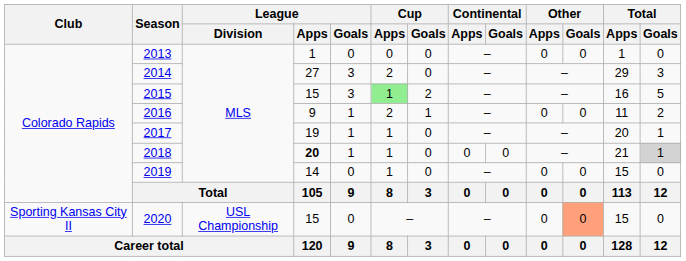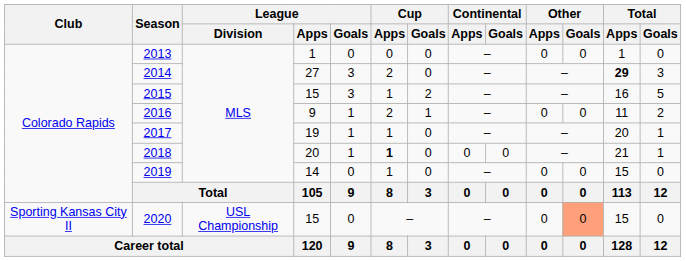(622, 73) normal -> (622, 73) bold
(390, 93) lightgreen background -> (390, 93) no background
(312, 152) bold -> (312, 152) normal
(390, 152) normal -> (390, 152) bold
(660, 152) lightgrey background -> (660, 152) no background
